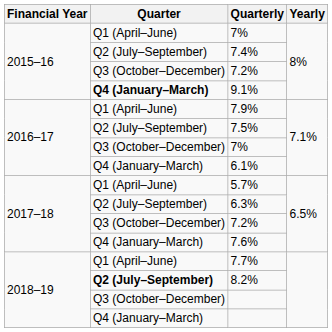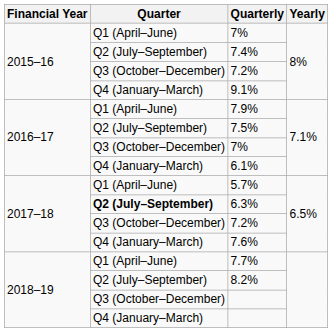(151, 90) bold -> (148, 90) normal
(150, 204) normal -> (153, 204) bold
(153, 280) bold -> (150, 280) normal
